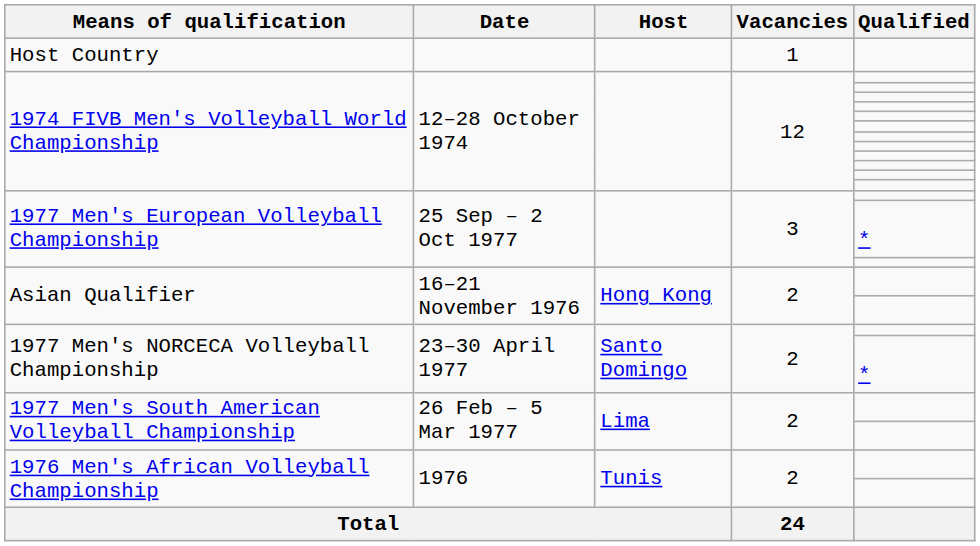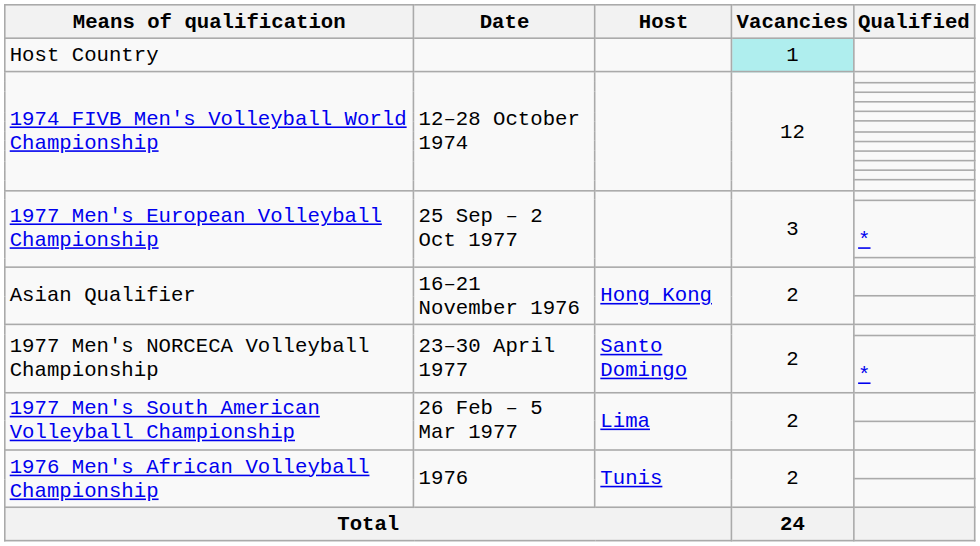(792, 55) no background -> (792, 55) paleturquoise background
